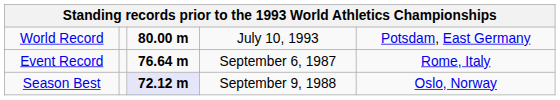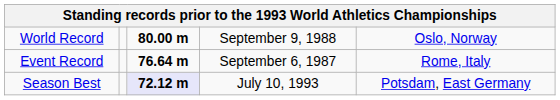(278, 38) July 10, 1993 -> (278, 38) September 9, 1988
(456, 38) Potsdam, East Germany -> (456, 38) Oslo, Norway
(278, 83) September 9, 1988 -> (278, 83) July 10, 1993
(456, 83) Oslo, Norway -> (456, 83) Potsdam, East Germany
